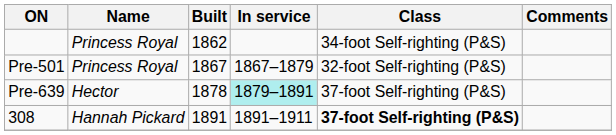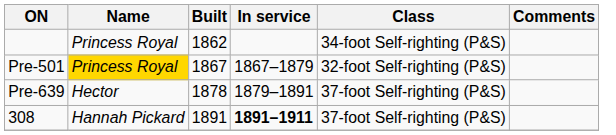(125, 67) no background -> (125, 67) gold background
(274, 92) paleturquoise background -> (274, 92) no background
(273, 117) normal -> (274, 117) bold
(420, 117) bold -> (413, 117) normal
